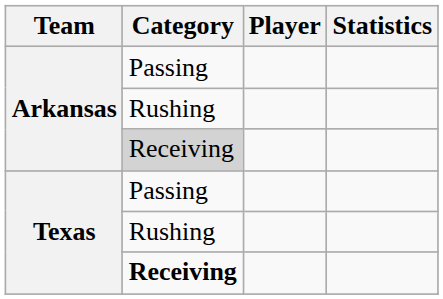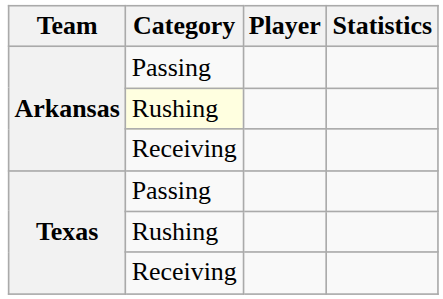(172, 108) no background -> (175, 108) lightyellow background
(181, 149) lightgrey background -> (184, 149) no background
(183, 272) bold -> (184, 272) normal
